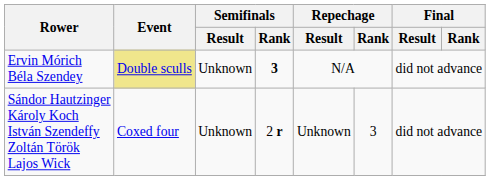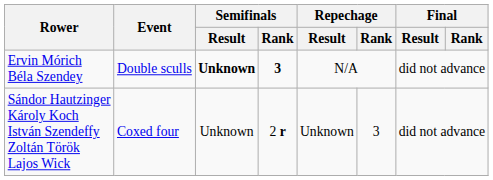(154, 69) khaki background -> (154, 69) no background
(225, 69) normal -> (227, 69) bold
